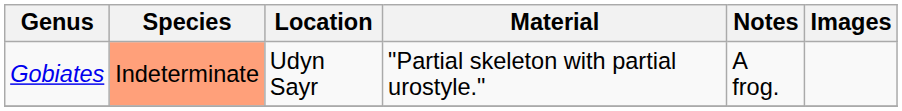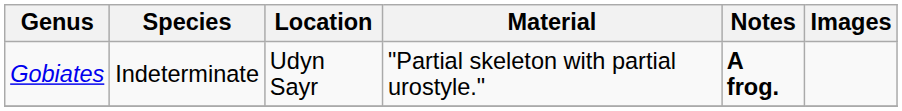(187, 73) lightsalmon background -> (187, 73) no background
(756, 73) normal -> (753, 73) bold
